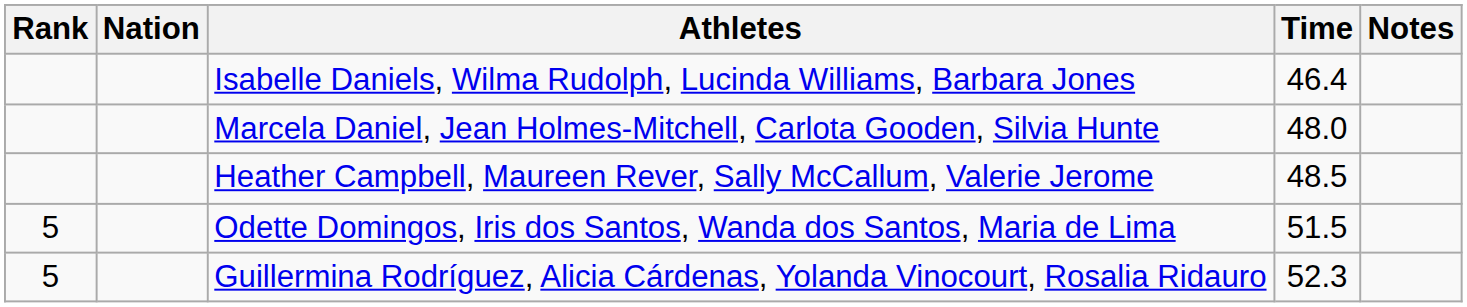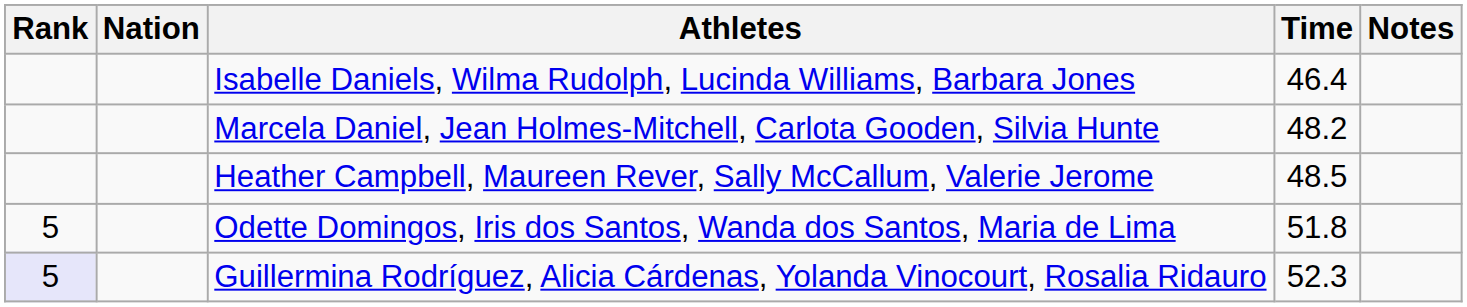(1317, 128) 48.0 -> (1317, 128) 48.2
(1317, 227) 51.5 -> (1317, 227) 51.8
(50, 276) no background -> (50, 276) lavender background
